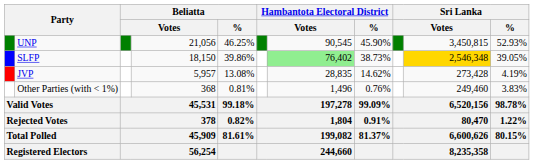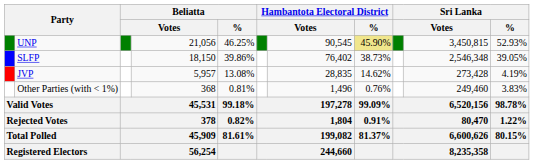(376, 43) no background -> (376, 43) khaki background
(339, 58) lightgreen background -> (339, 58) no background
(469, 58) gold background -> (469, 58) no background
